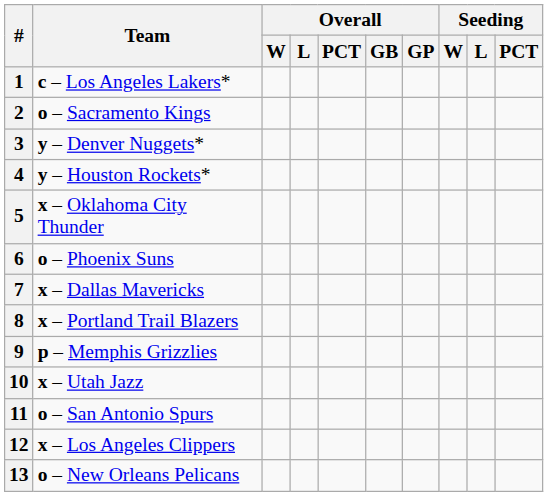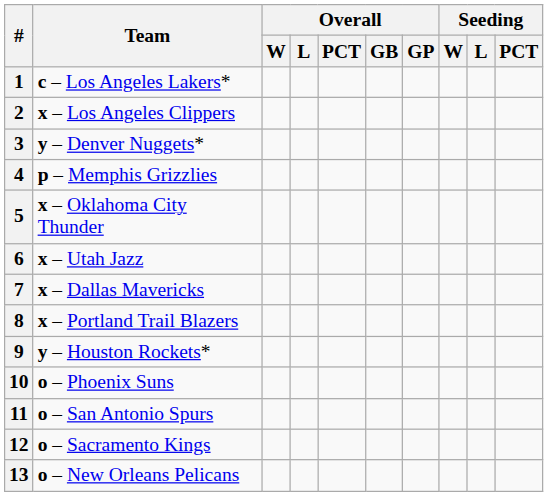(124, 112) o – Sacramento Kings -> (136, 112) x – Los Angeles Clippers
(124, 174) y – Houston Rockets* -> (127, 174) p – Memphis Grizzlies
(106, 258) o – Phoenix Suns -> (90, 258) x – Utah Jazz
(127, 351) p – Memphis Grizzlies -> (124, 351) y – Houston Rockets*
(90, 382) x – Utah Jazz -> (106, 382) o – Phoenix Suns
(136, 444) x – Los Angeles Clippers -> (124, 444) o – Sacramento Kings
